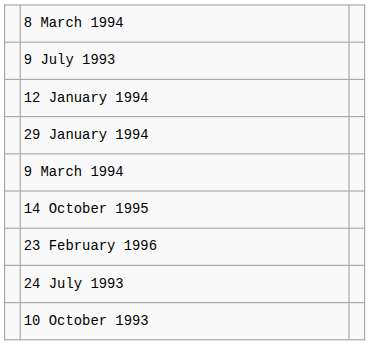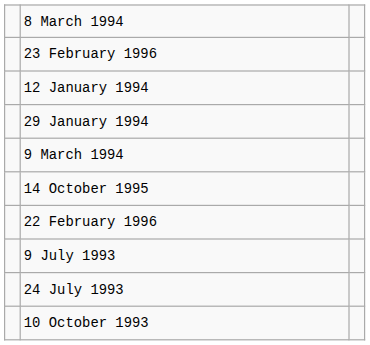rows swapped: (90, 246) <-> (70, 60)
+ row: (90, 222)
